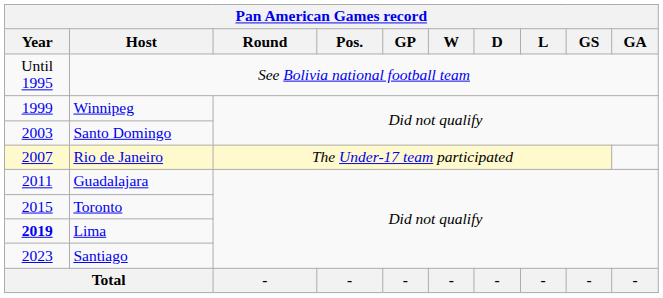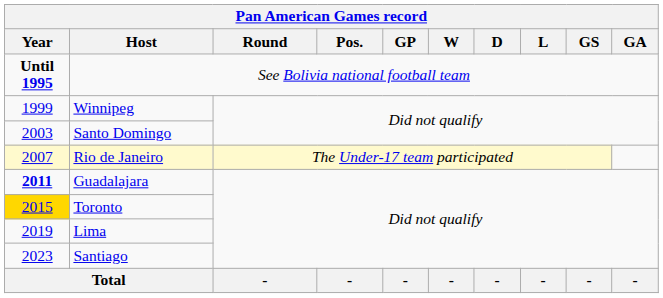(37, 74) normal -> (37, 74) bold
(37, 181) normal -> (37, 181) bold
(37, 206) no background -> (37, 206) gold background
(37, 231) bold -> (37, 231) normal
